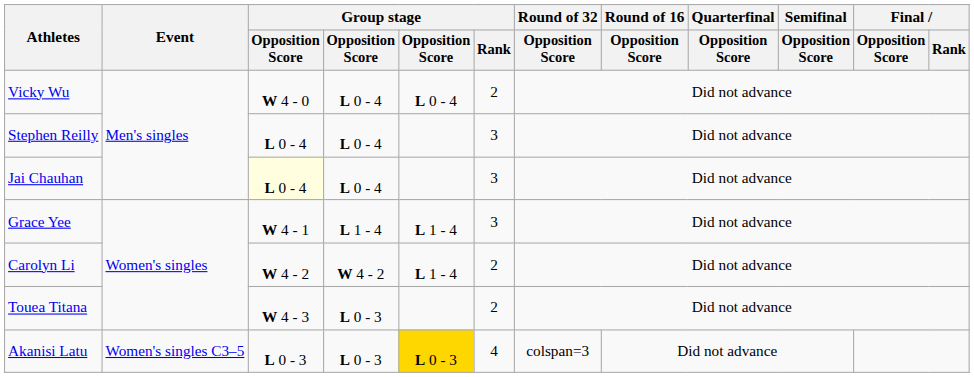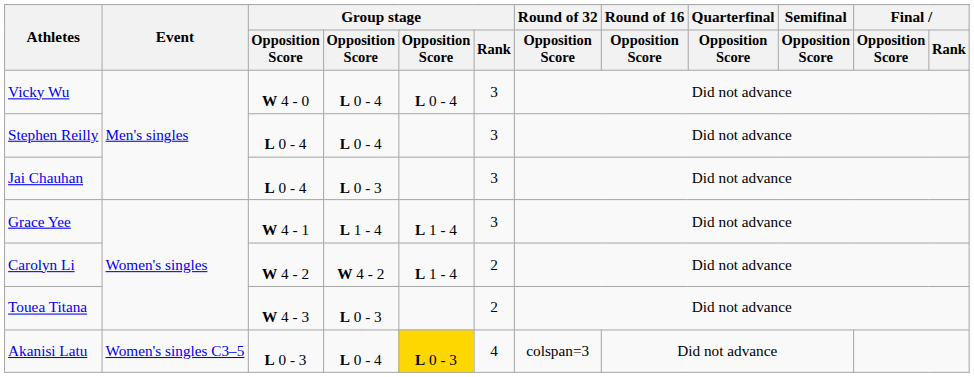(494, 92) 2 -> (494, 92) 3
(286, 187) lightyellow background -> (286, 187) no background
(361, 187) L 0 - 4 -> (361, 187) L 0 - 3
(361, 360) L 0 - 3 -> (361, 360) L 0 - 4
